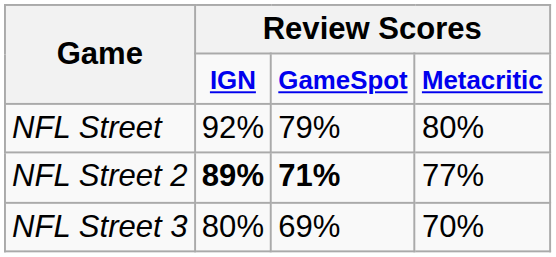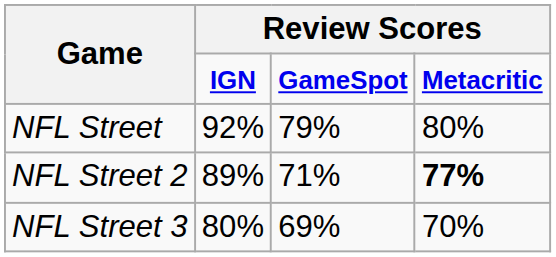(233, 176) bold -> (233, 176) normal
(309, 176) bold -> (309, 176) normal
(453, 176) normal -> (453, 176) bold
